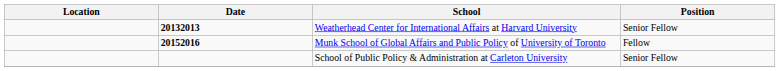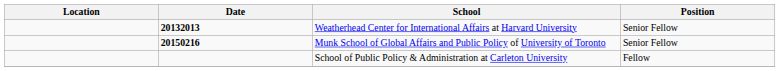(180, 43) 20152016 -> (180, 43) 20150216
(636, 43) Fellow -> (650, 43) Senior Fellow
(650, 58) Senior Fellow -> (636, 58) Fellow
